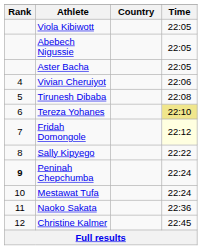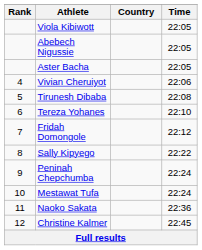(179, 112) khaki background -> (179, 112) no background
(179, 132) lightyellow background -> (179, 132) no background
(20, 173) bold -> (20, 173) normal
